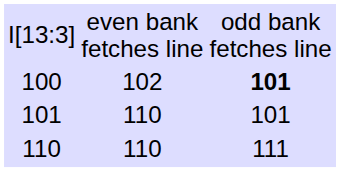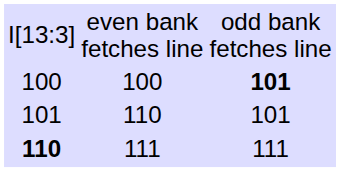(142, 82) 102 -> (142, 82) 100
(42, 148) normal -> (42, 148) bold
(142, 148) 110 -> (142, 148) 111
